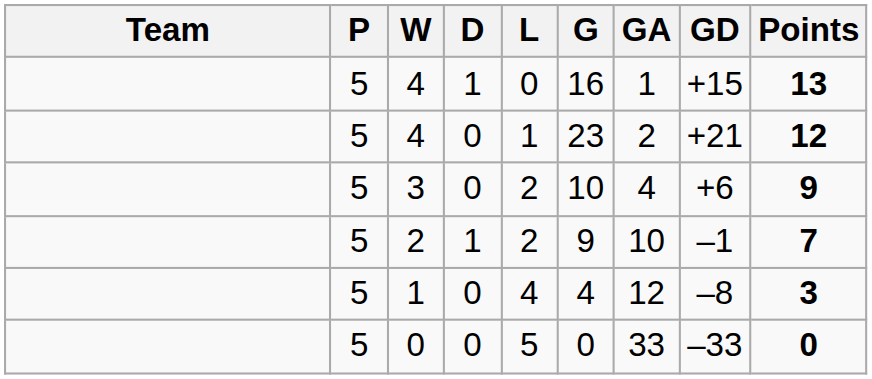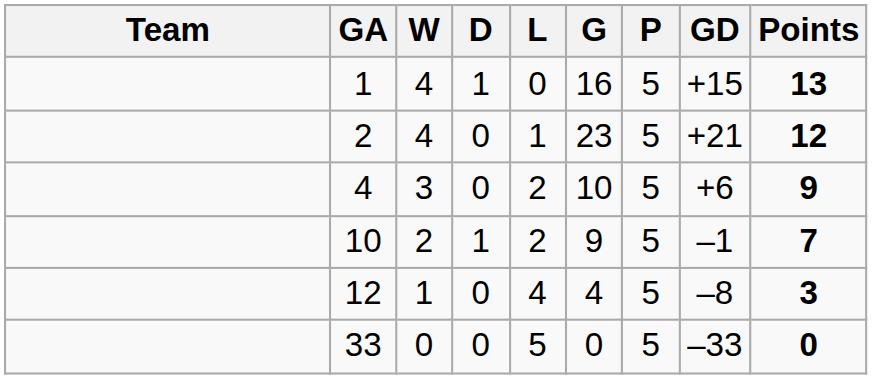columns swapped: (359, 30) <-> (647, 30)
